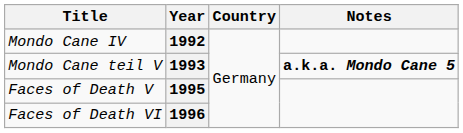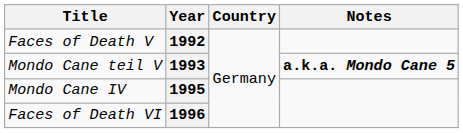(67, 41) Mondo Cane IV -> (81, 41) Faces of Death V
(81, 91) Faces of Death V -> (67, 91) Mondo Cane IV
